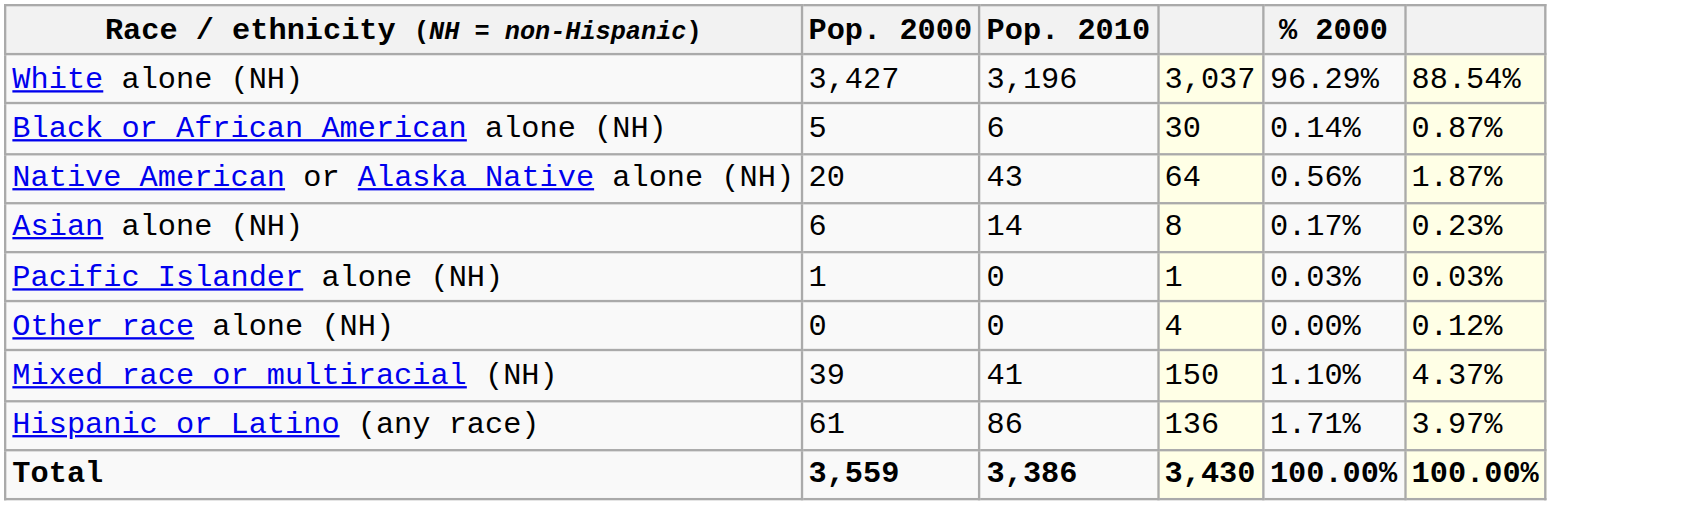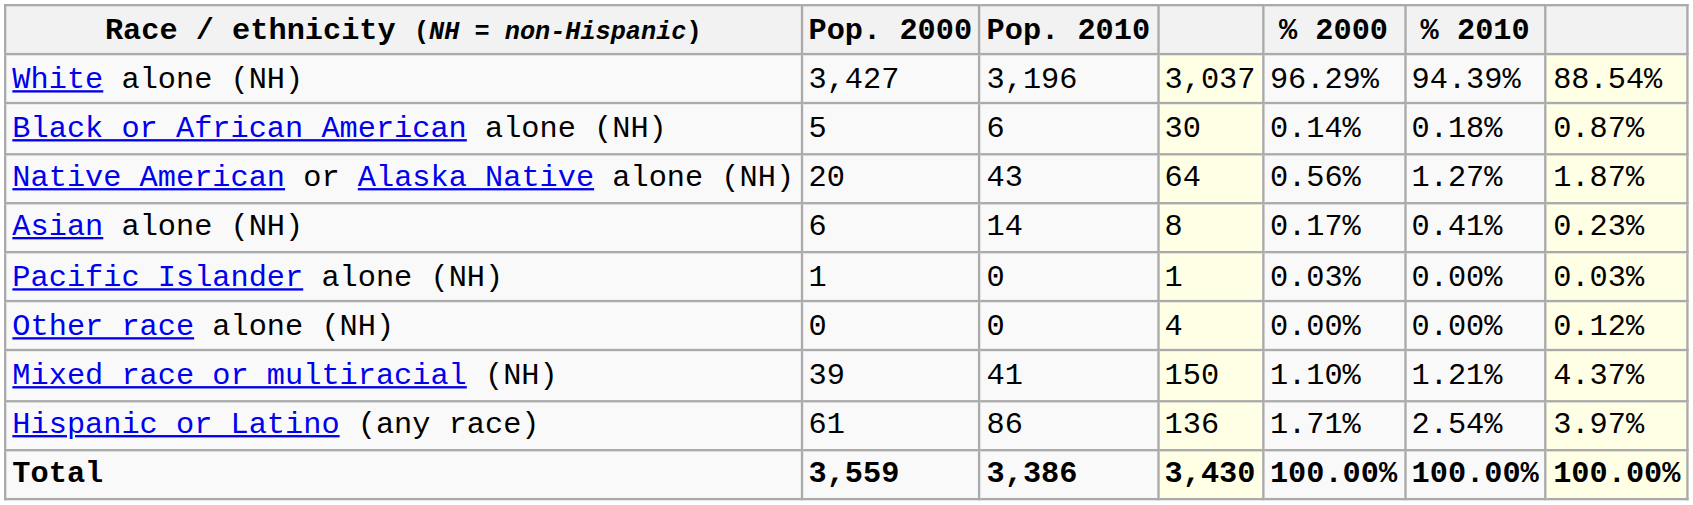+ column: (1475, 30)
